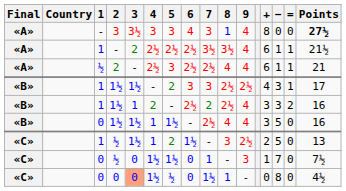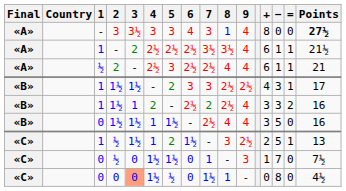(290, 141) 0 -> (290, 141) 1
